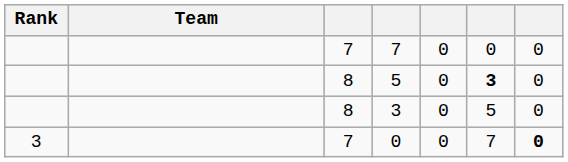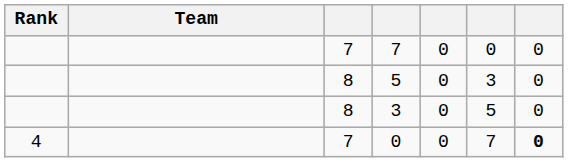(491, 81) bold -> (491, 81) normal
(36, 142) 3 -> (36, 142) 4
